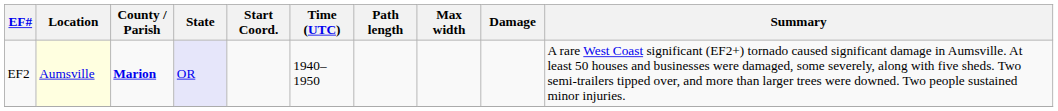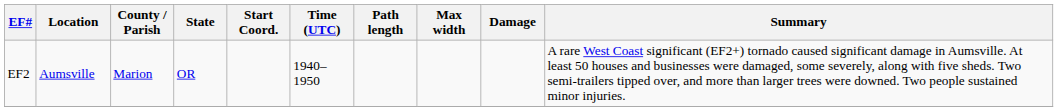(67, 73) lightyellow background -> (67, 73) no background
(135, 73) bold -> (133, 73) normal
(186, 73) lavender background -> (186, 73) no background
